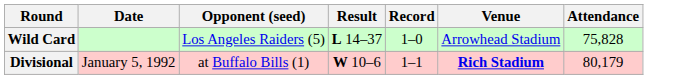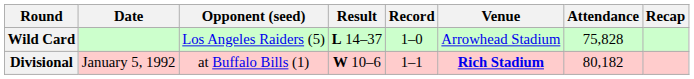+ column: (665, 16)
(603, 62) 80,179 -> (603, 62) 80,182
